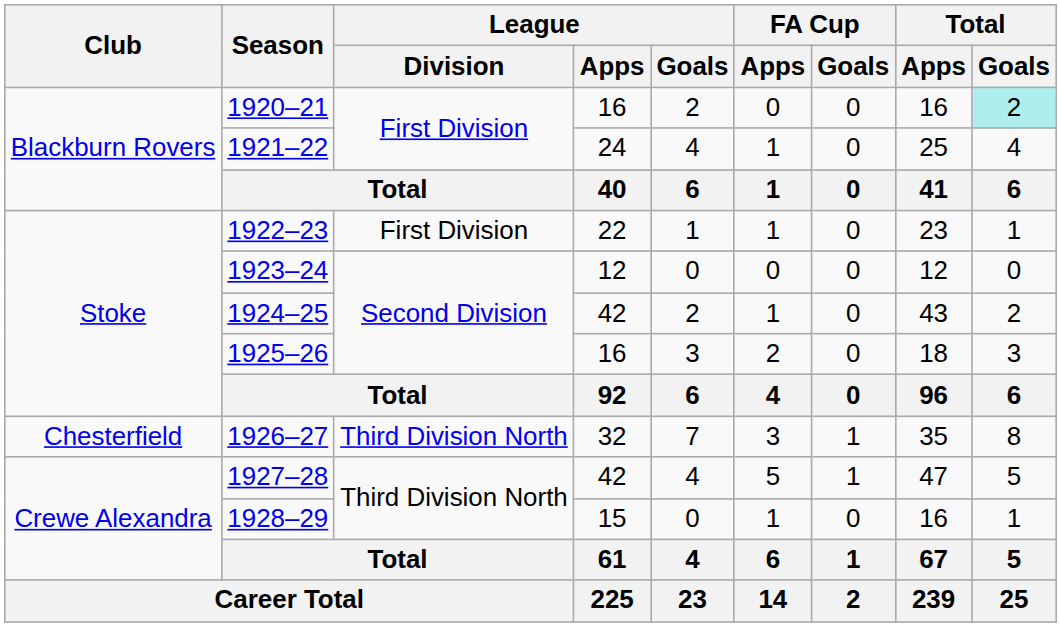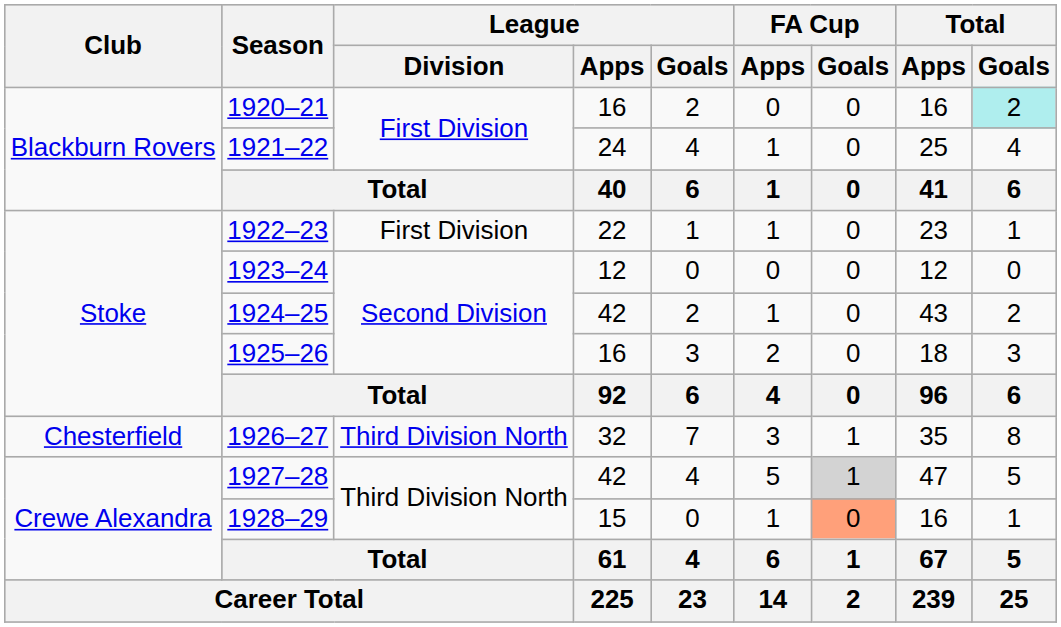(853, 477) no background -> (853, 477) lightgrey background
(853, 518) no background -> (853, 518) lightsalmon background
